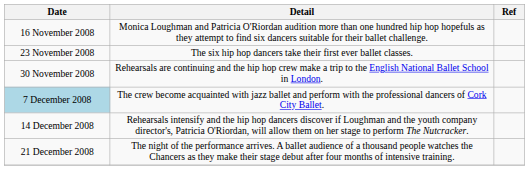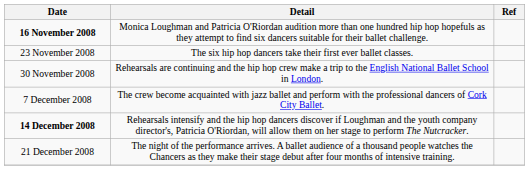(57, 32) normal -> (57, 32) bold
(57, 100) lightblue background -> (57, 100) no background
(57, 126) normal -> (57, 126) bold
